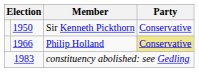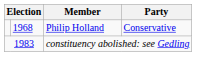- row: (90, 28)
(23, 43) 1966 -> (23, 28) 1968
(165, 43) khaki background -> (150, 28) no background
